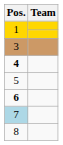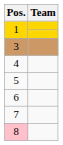(16, 64) bold -> (16, 64) normal
(16, 98) bold -> (16, 98) normal
(16, 115) lightblue background -> (16, 115) no background
(16, 132) no background -> (16, 132) pink background
